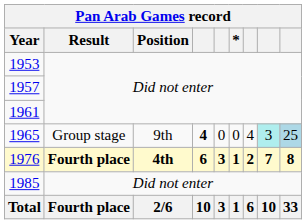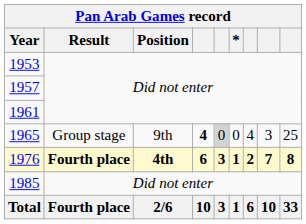(221, 135) no background -> (221, 135) lightgrey background
(269, 135) paleturquoise background -> (269, 135) no background
(291, 135) lightblue background -> (291, 135) no background
